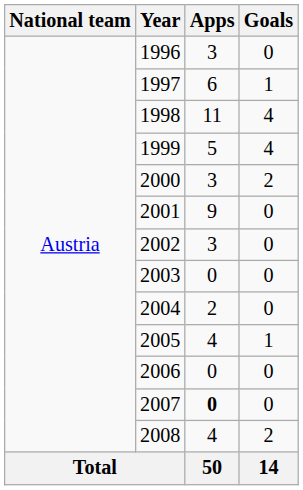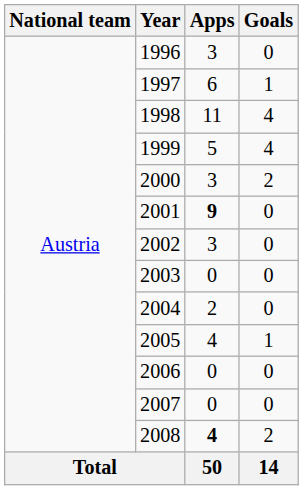(212, 212) normal -> (212, 212) bold
(212, 404) bold -> (212, 404) normal
(212, 436) normal -> (212, 436) bold
